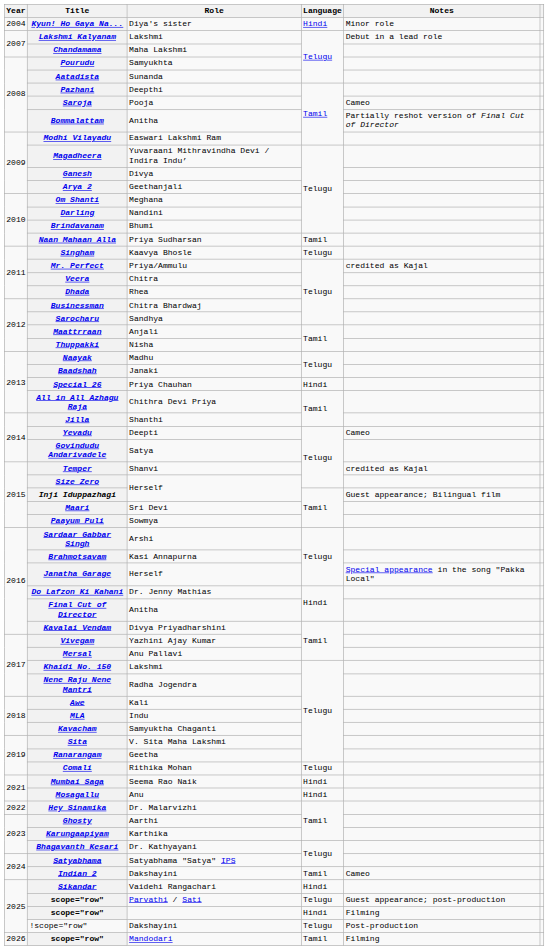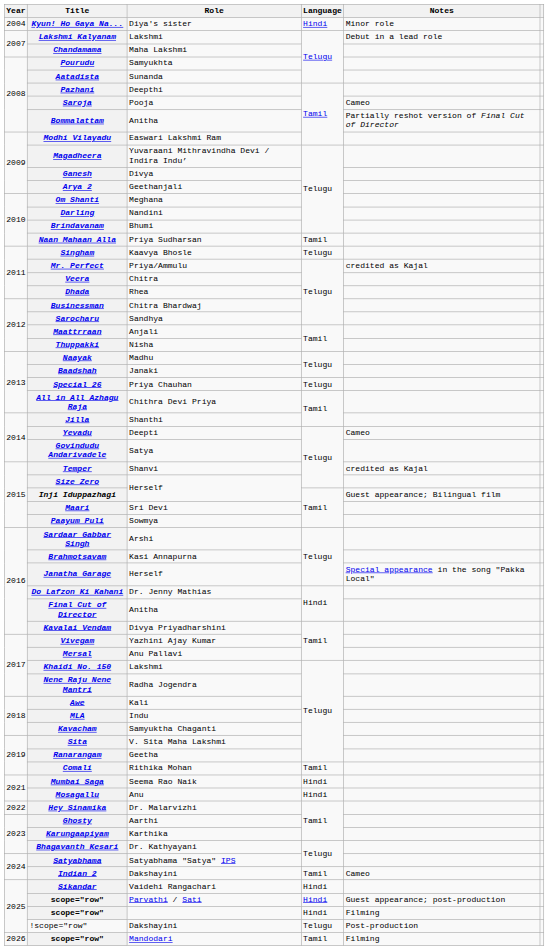(315, 384) Hindi -> (318, 384) Telugu
(318, 768) Telugu -> (315, 768) Tamil
(318, 900) Telugu -> (315, 900) Hindi
